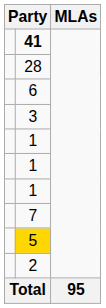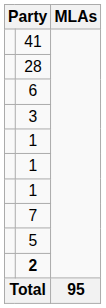(33, 41) bold -> (33, 41) normal
(33, 240) gold background -> (33, 240) no background
(33, 265) normal -> (33, 265) bold
